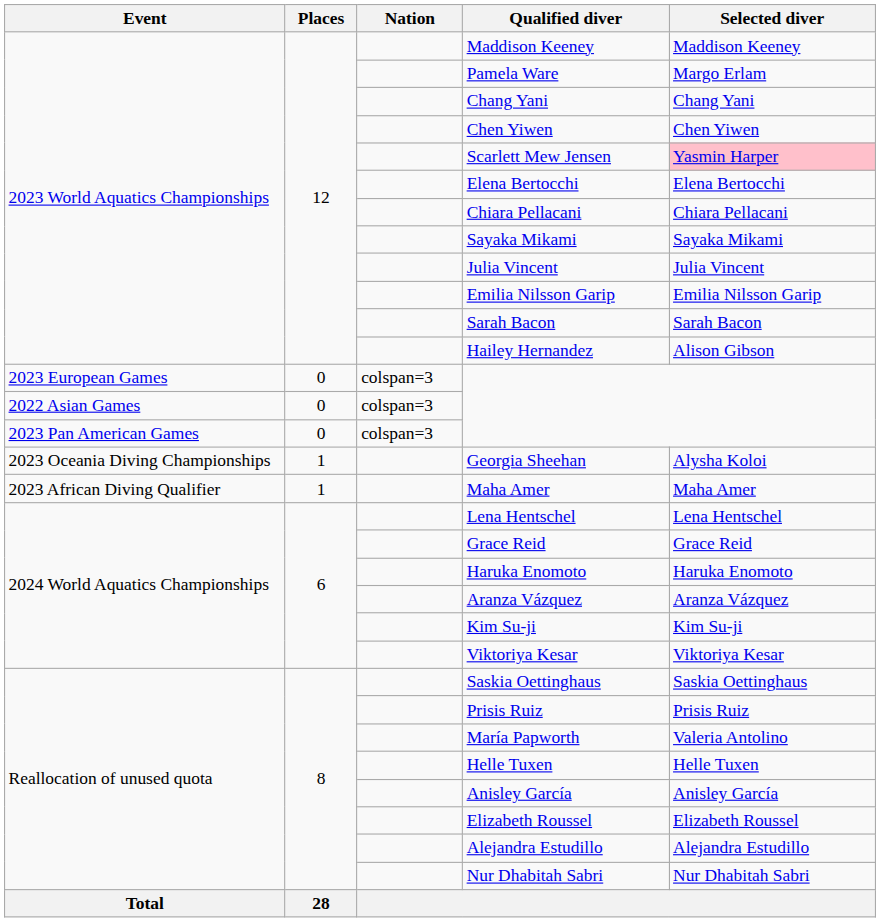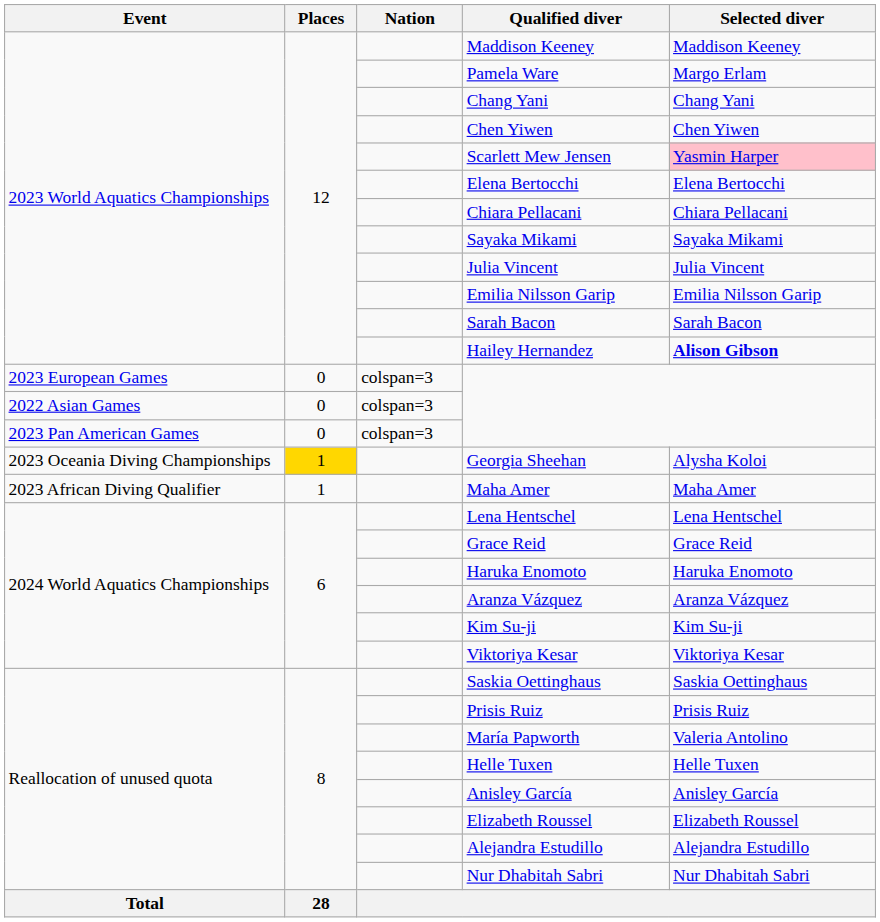(724, 350) normal -> (726, 350) bold
(321, 460) no background -> (321, 460) gold background
